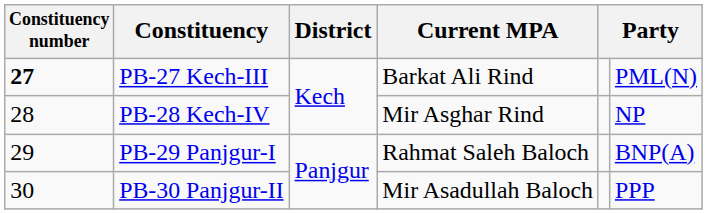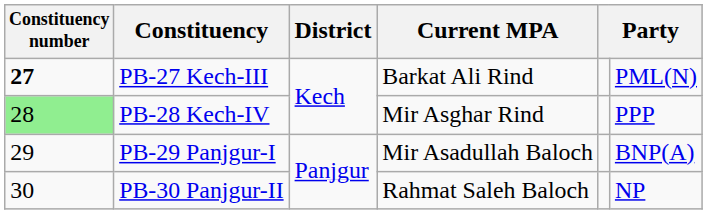(22, 114) no background -> (22, 114) lightgreen background
(630, 114) NP -> (635, 114) PPP
(486, 152) Rahmat Saleh Baloch -> (488, 152) Mir Asadullah Baloch
(488, 190) Mir Asadullah Baloch -> (486, 190) Rahmat Saleh Baloch
(635, 190) PPP -> (630, 190) NP
